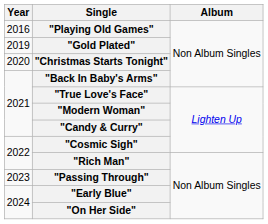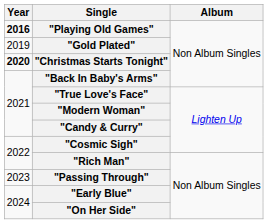(18, 29) normal -> (18, 29) bold
(18, 62) normal -> (18, 62) bold
